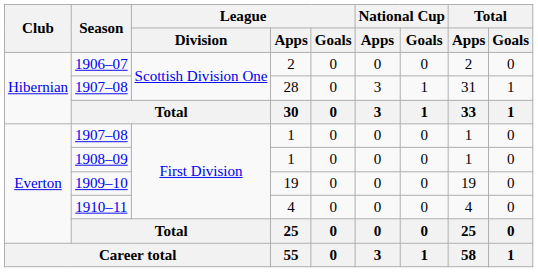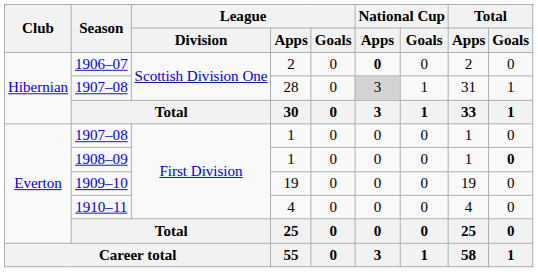(377, 64) normal -> (377, 64) bold
(377, 87) no background -> (377, 87) lightgrey background
(511, 159) normal -> (511, 159) bold
